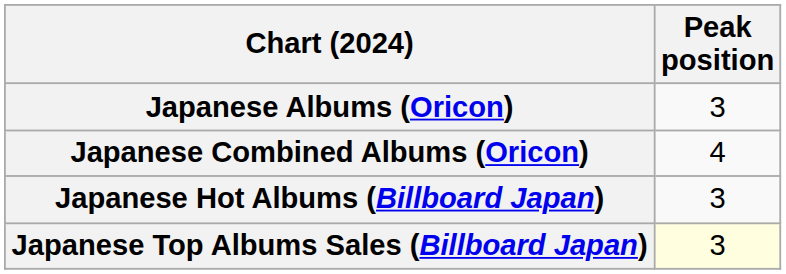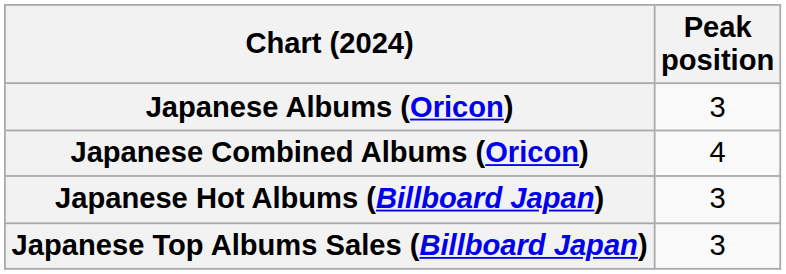(718, 245) lightyellow background -> (718, 245) no background
